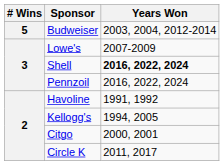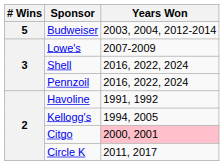(146, 65) bold -> (146, 65) normal
(131, 134) no background -> (131, 134) pink background
